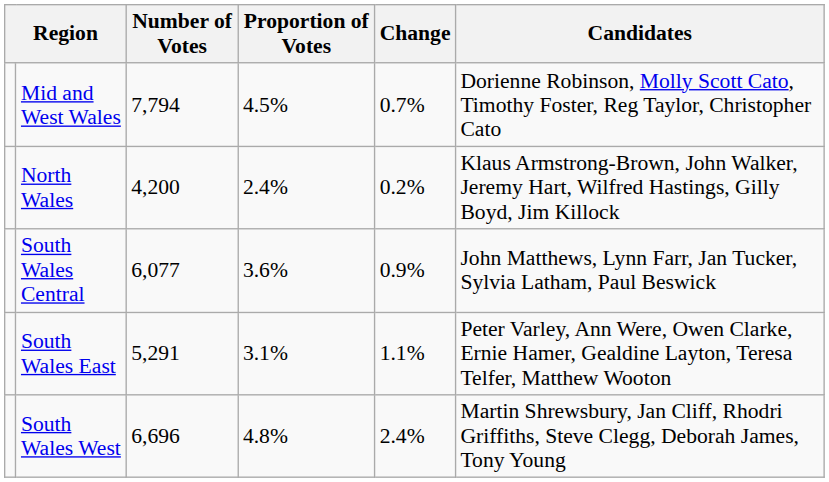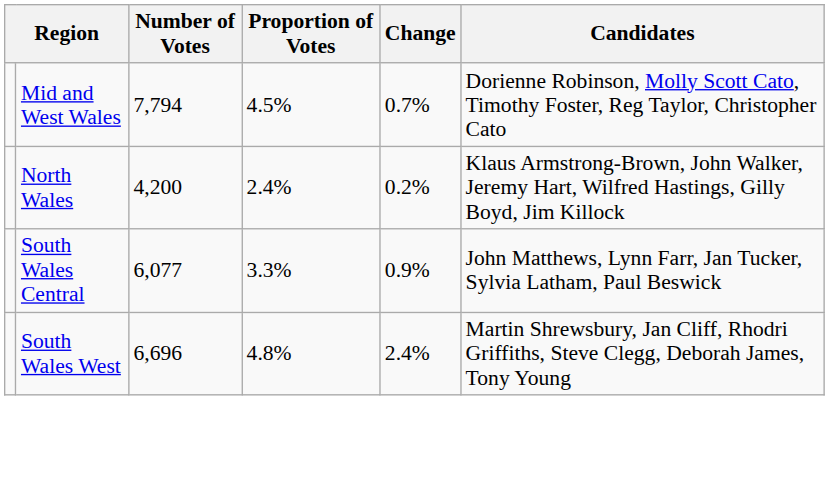(265, 270) 3.6% -> (269, 270) 3.3%
- row: (68, 353)
